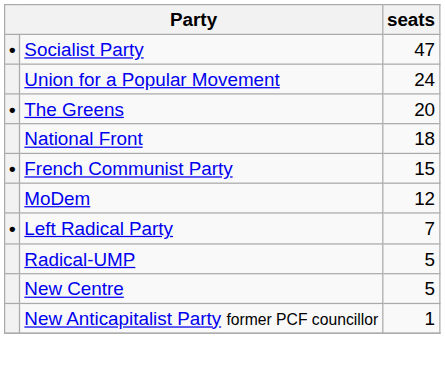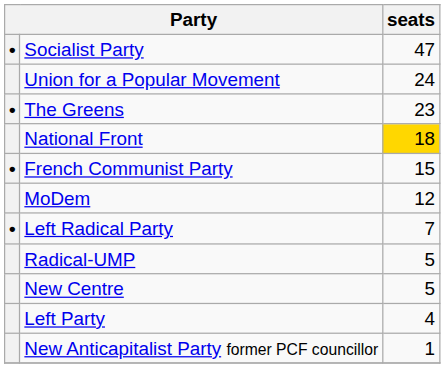(425, 109) 20 -> (425, 109) 23
(425, 139) no background -> (425, 139) gold background
+ row: (65, 318)
